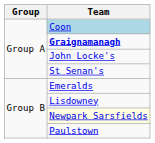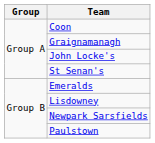(60, 27) lightblue background -> (60, 27) no background
(85, 41) bold -> (85, 41) normal
(99, 116) lightyellow background -> (99, 116) no background
